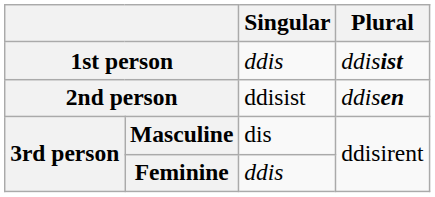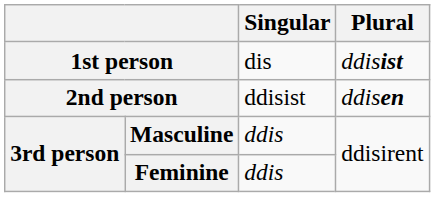(264, 60) ddis -> (258, 60) dis
(258, 135) dis -> (264, 135) ddis
